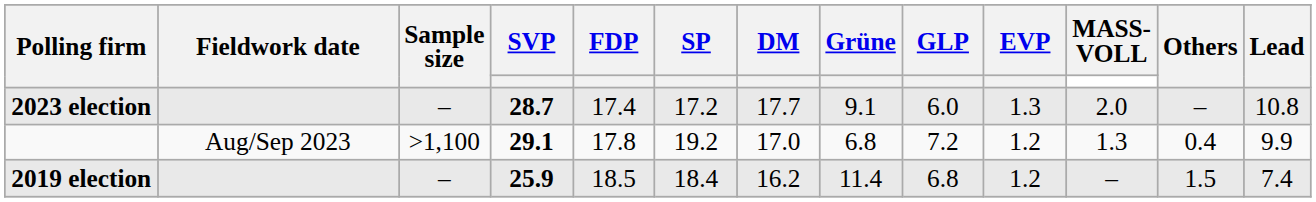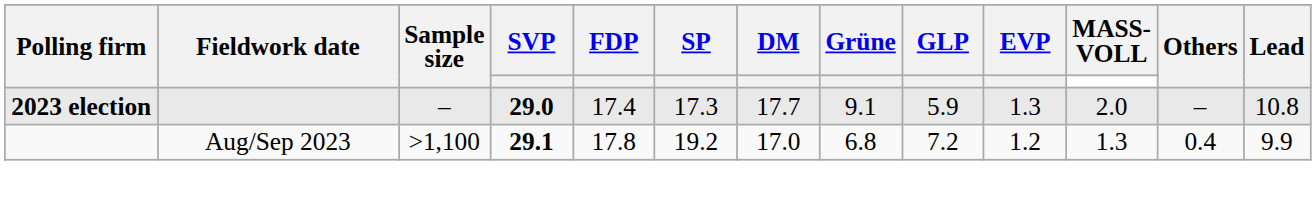(531, 106) 28.7 -> (531, 106) 29.0
(696, 106) 17.2 -> (696, 106) 17.3
(943, 106) 6.0 -> (943, 106) 5.9
- row: (81, 179)
